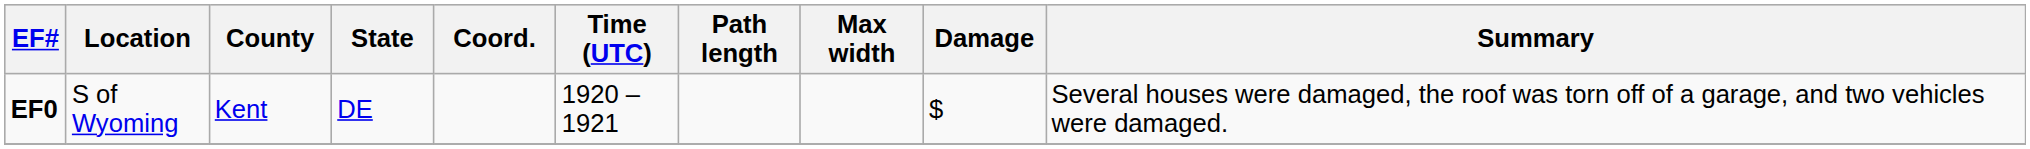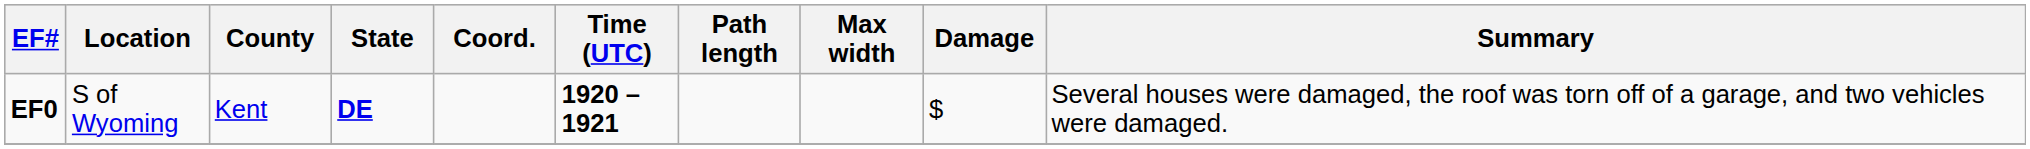(355, 108) normal -> (355, 108) bold
(601, 108) normal -> (601, 108) bold
